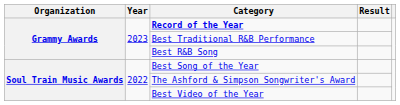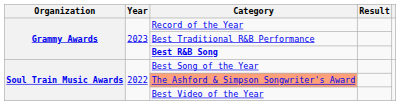(198, 25) bold -> (198, 25) normal
(185, 53) normal -> (185, 53) bold
(253, 80) no background -> (253, 80) lightsalmon background
